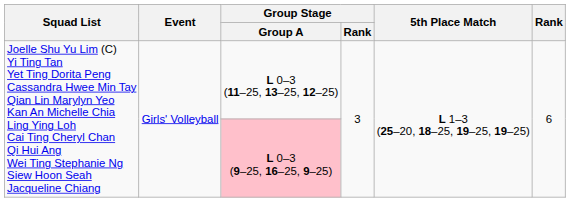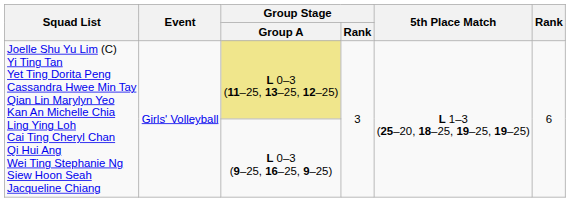(281, 86) no background -> (281, 86) khaki background
(281, 165) pink background -> (281, 165) no background
